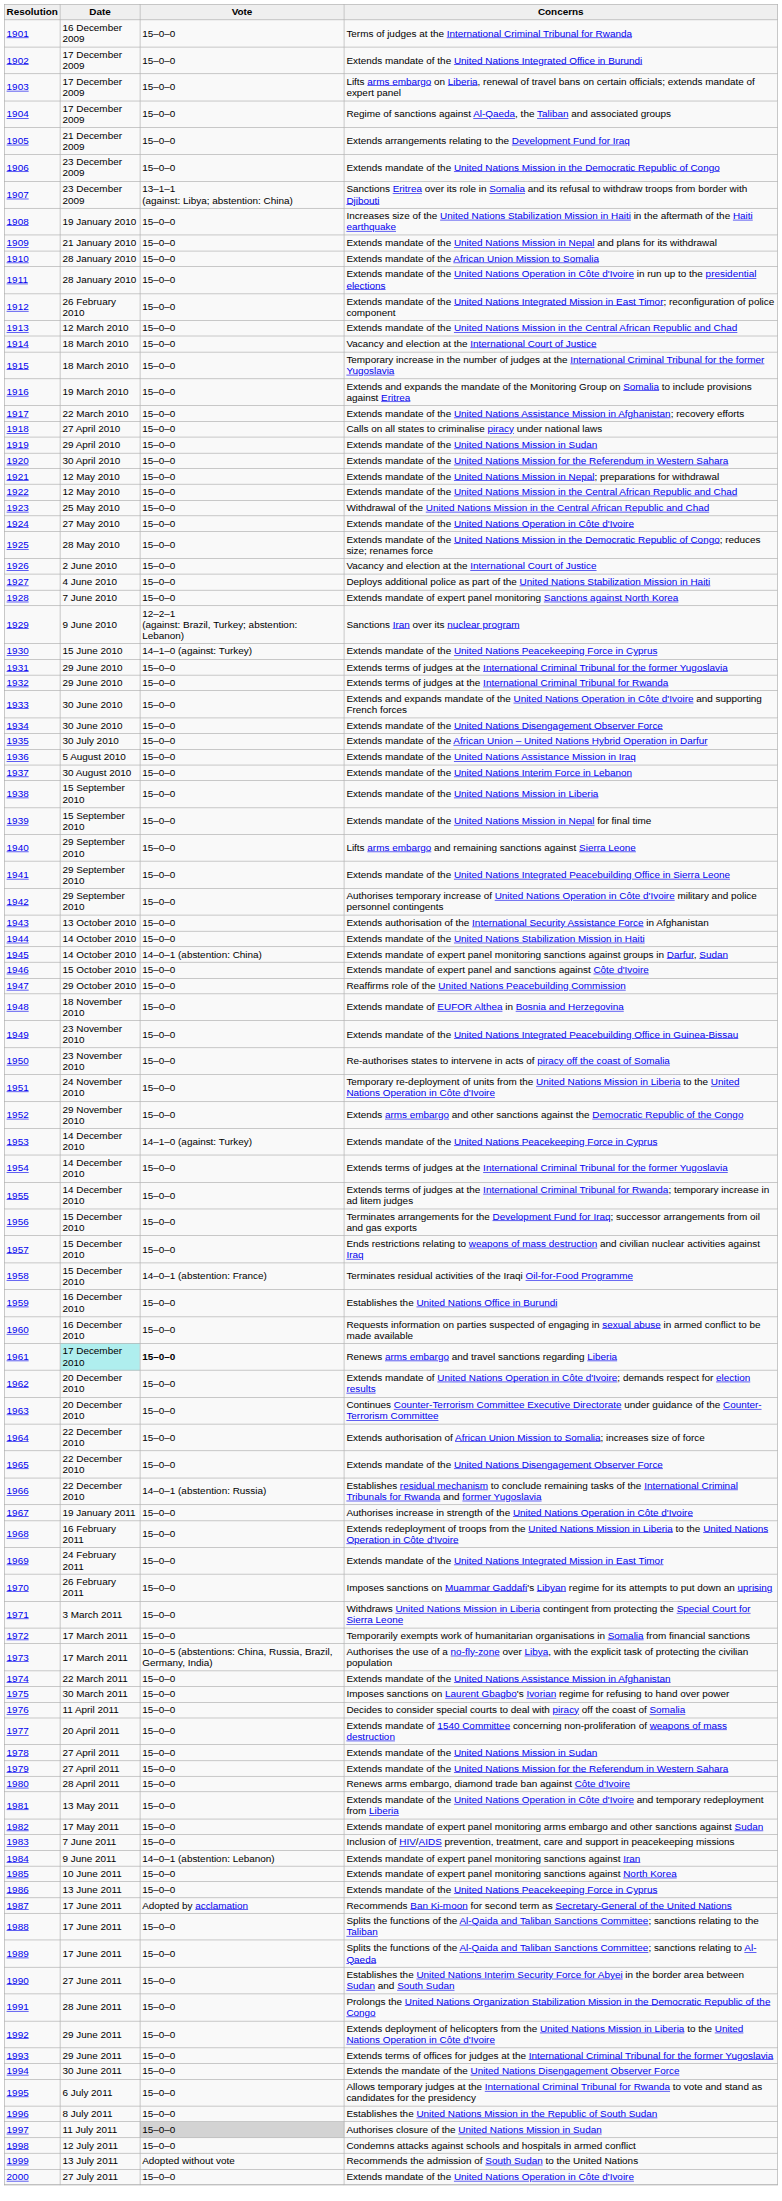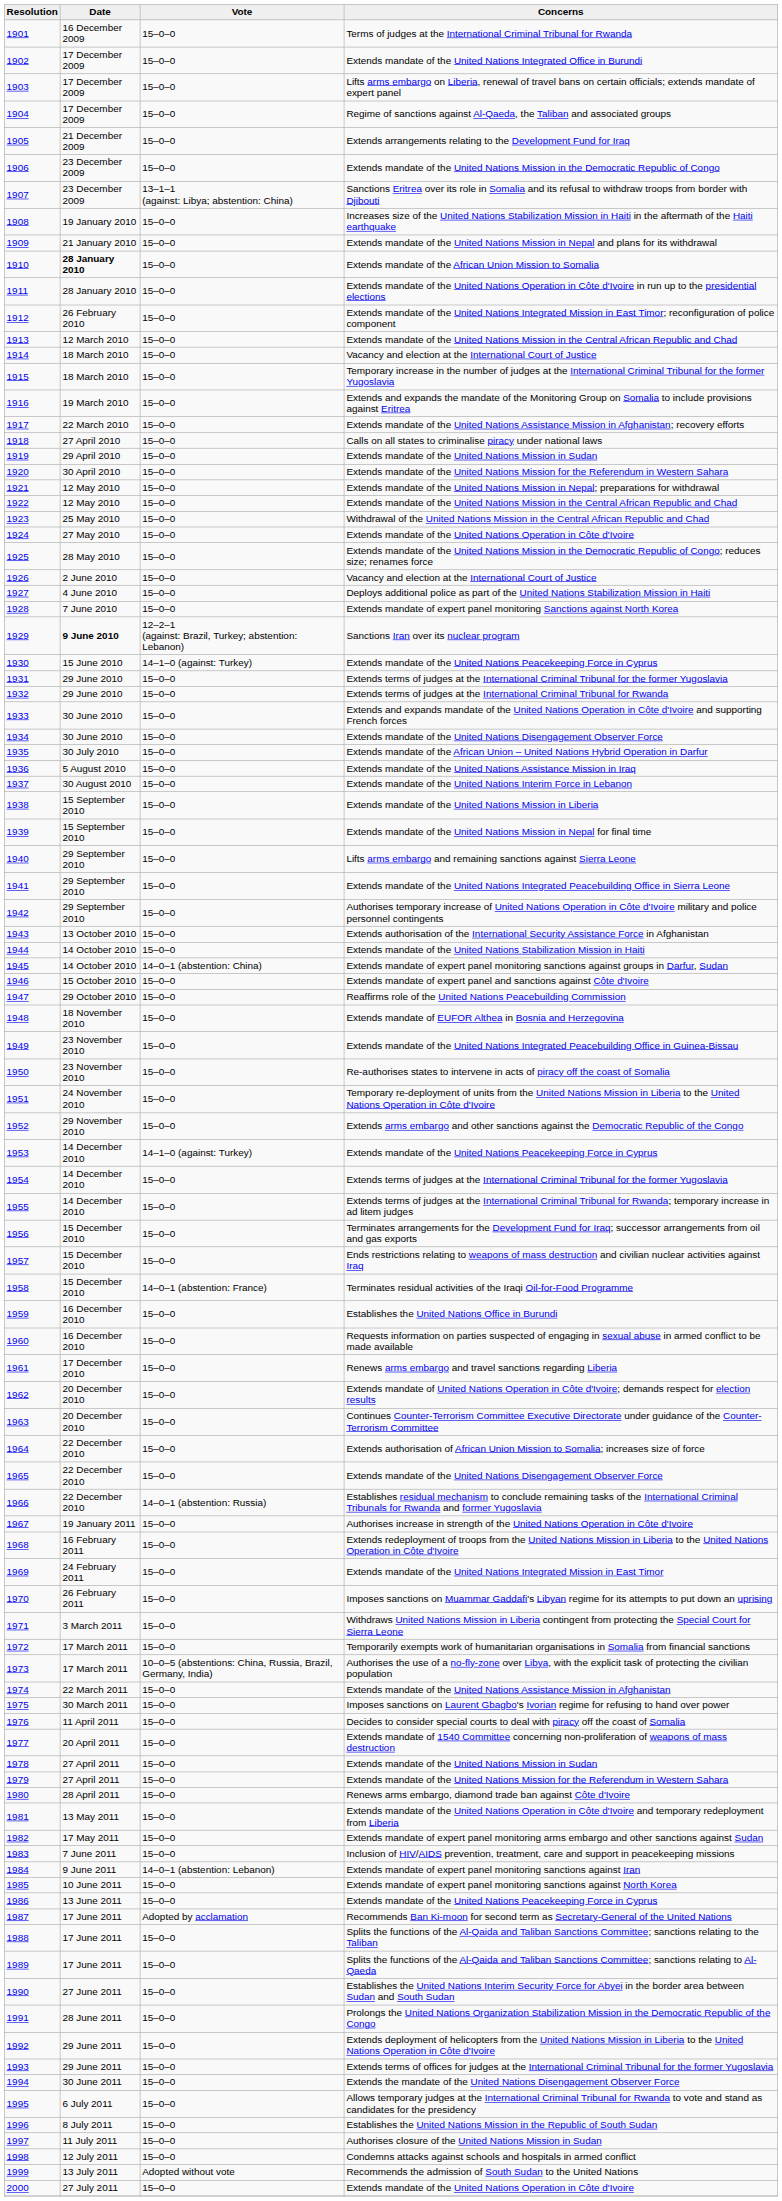(99, 258) normal -> (88, 264) bold
(90, 624) normal -> (91, 636) bold
(92, 1357) paleturquoise background -> (92, 1368) no background
(159, 1357) bold -> (159, 1368) normal
(159, 2129) lightgrey background -> (159, 2141) no background
